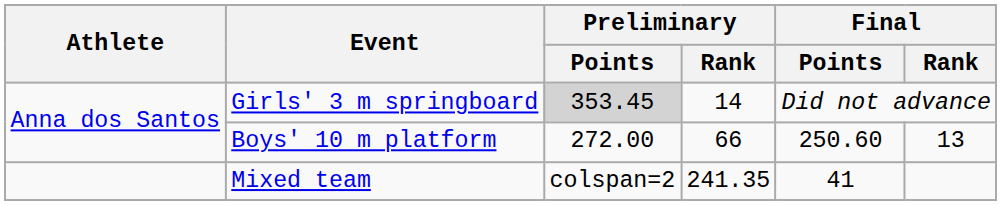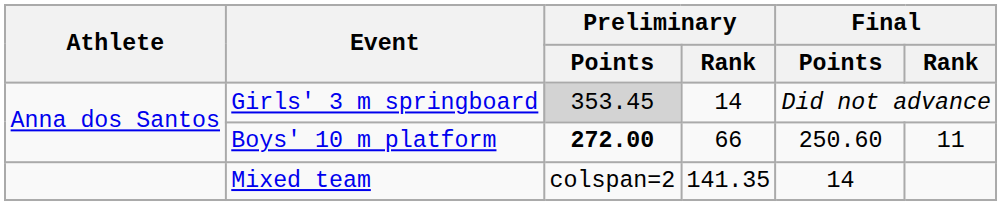(612, 142) normal -> (612, 142) bold
(951, 142) 13 -> (951, 142) 11
(728, 181) 241.35 -> (728, 181) 141.35
(841, 181) 41 -> (841, 181) 14
